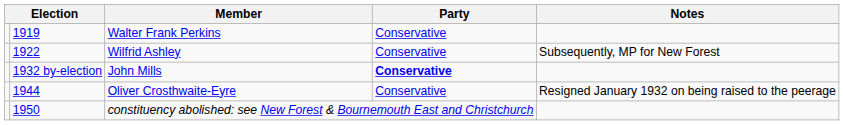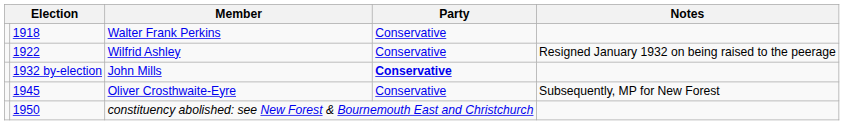(26, 33) 1919 -> (26, 33) 1918
(629, 52) Subsequently, MP for New Forest -> (687, 52) Resigned January 1932 on being raised to the peerage
(26, 91) 1944 -> (26, 91) 1945
(687, 91) Resigned January 1932 on being raised to the peerage -> (629, 91) Subsequently, MP for New Forest
